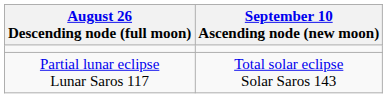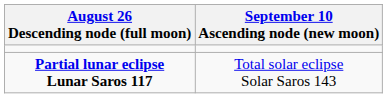(100, 72) normal -> (100, 72) bold
